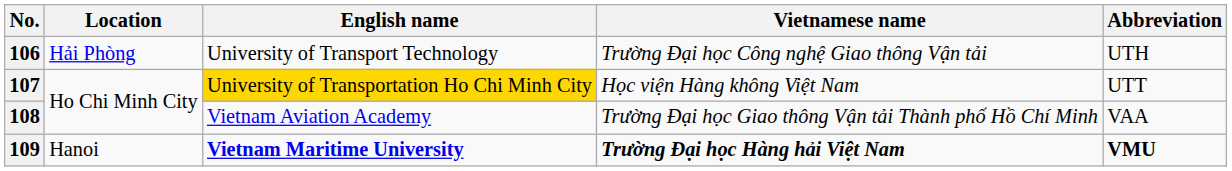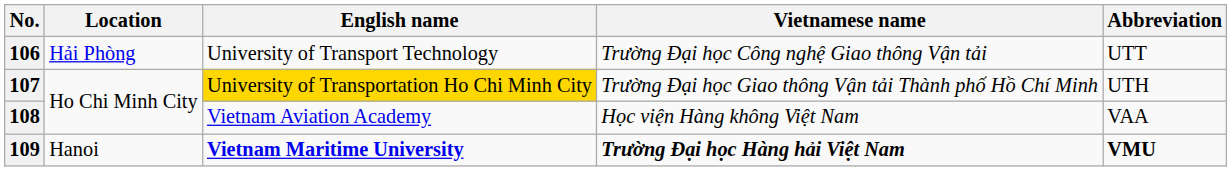(1128, 52) UTH -> (1127, 52) UTT
(730, 85) Học viện Hàng không Việt Nam -> (850, 85) Trường Đại học Giao thông Vận tải Thành phố Hồ Chí Minh
(1127, 85) UTT -> (1128, 85) UTH
(850, 117) Trường Đại học Giao thông Vận tải Thành phố Hồ Chí Minh -> (730, 117) Học viện Hàng không Việt Nam
